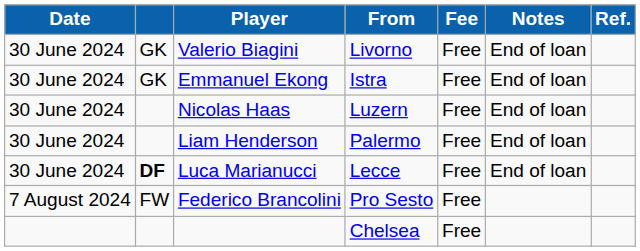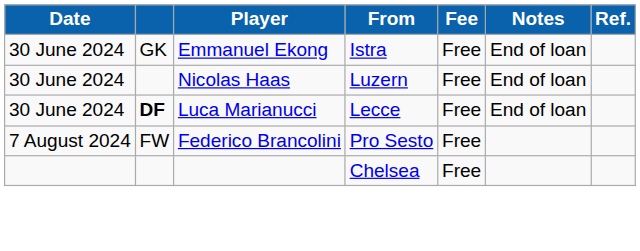- row: (238, 49)
- row: (248, 140)
